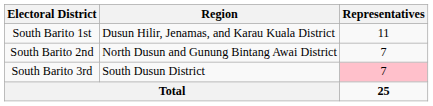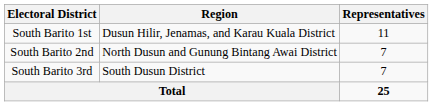(384, 71) pink background -> (384, 71) no background
